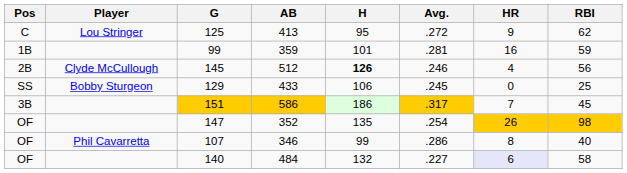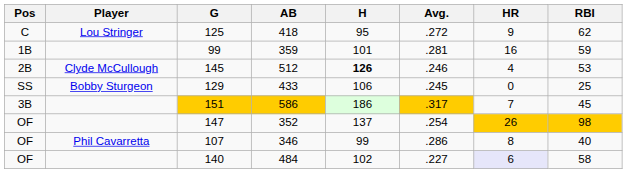(288, 31) 413 -> (288, 31) 418
(585, 68) 56 -> (585, 68) 53
(362, 123) 135 -> (362, 123) 137
(362, 159) 132 -> (362, 159) 102
